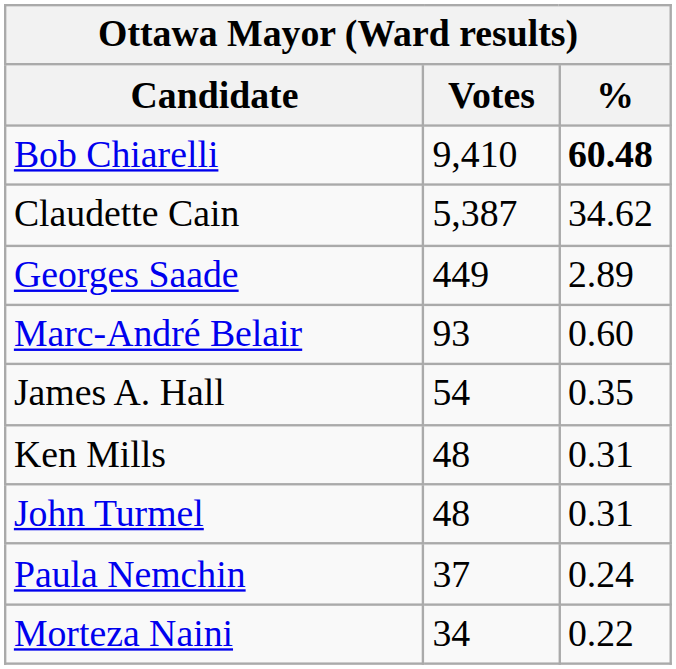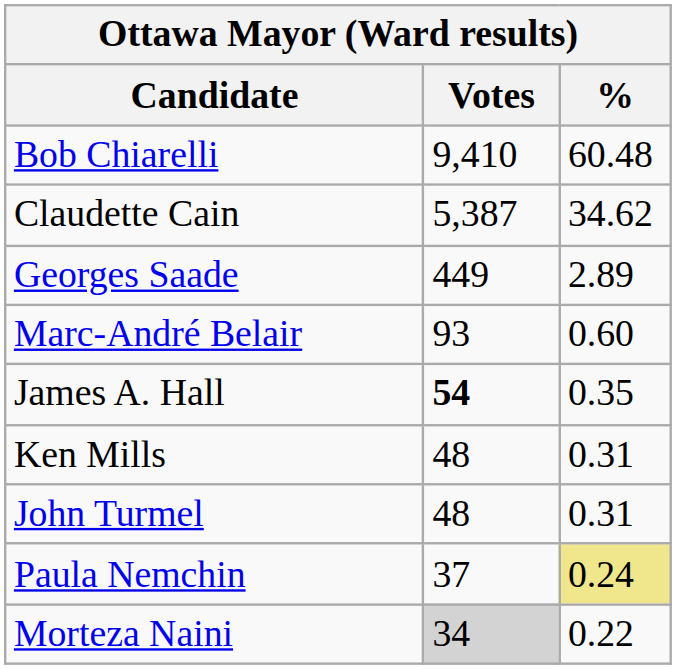(610, 154) bold -> (610, 154) normal
(451, 393) normal -> (451, 393) bold
(601, 573) no background -> (601, 573) khaki background
(451, 633) no background -> (451, 633) lightgrey background
